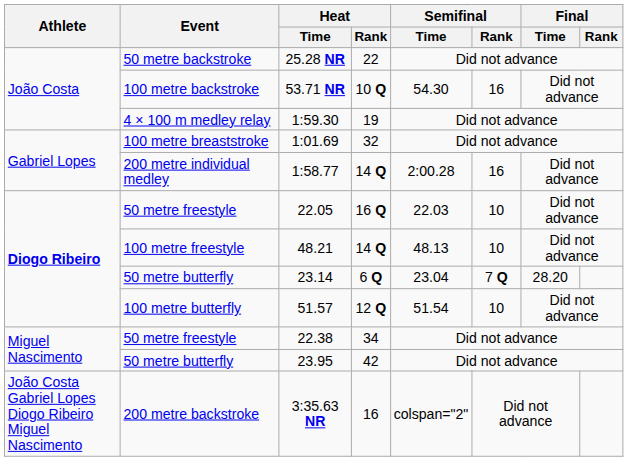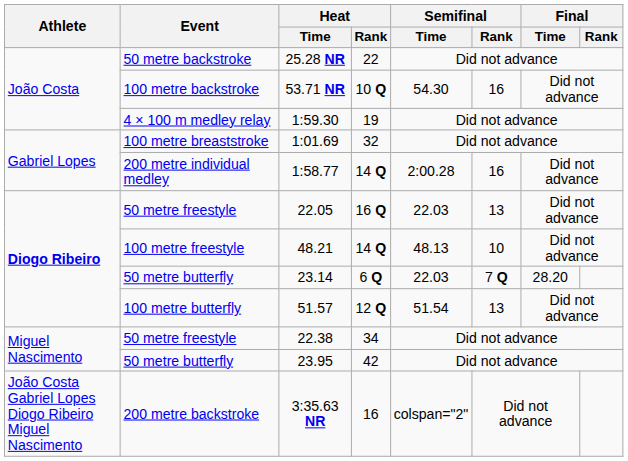(496, 210) 10 -> (496, 210) 13
(431, 278) 23.04 -> (431, 278) 22.03
(496, 308) 10 -> (496, 308) 13
